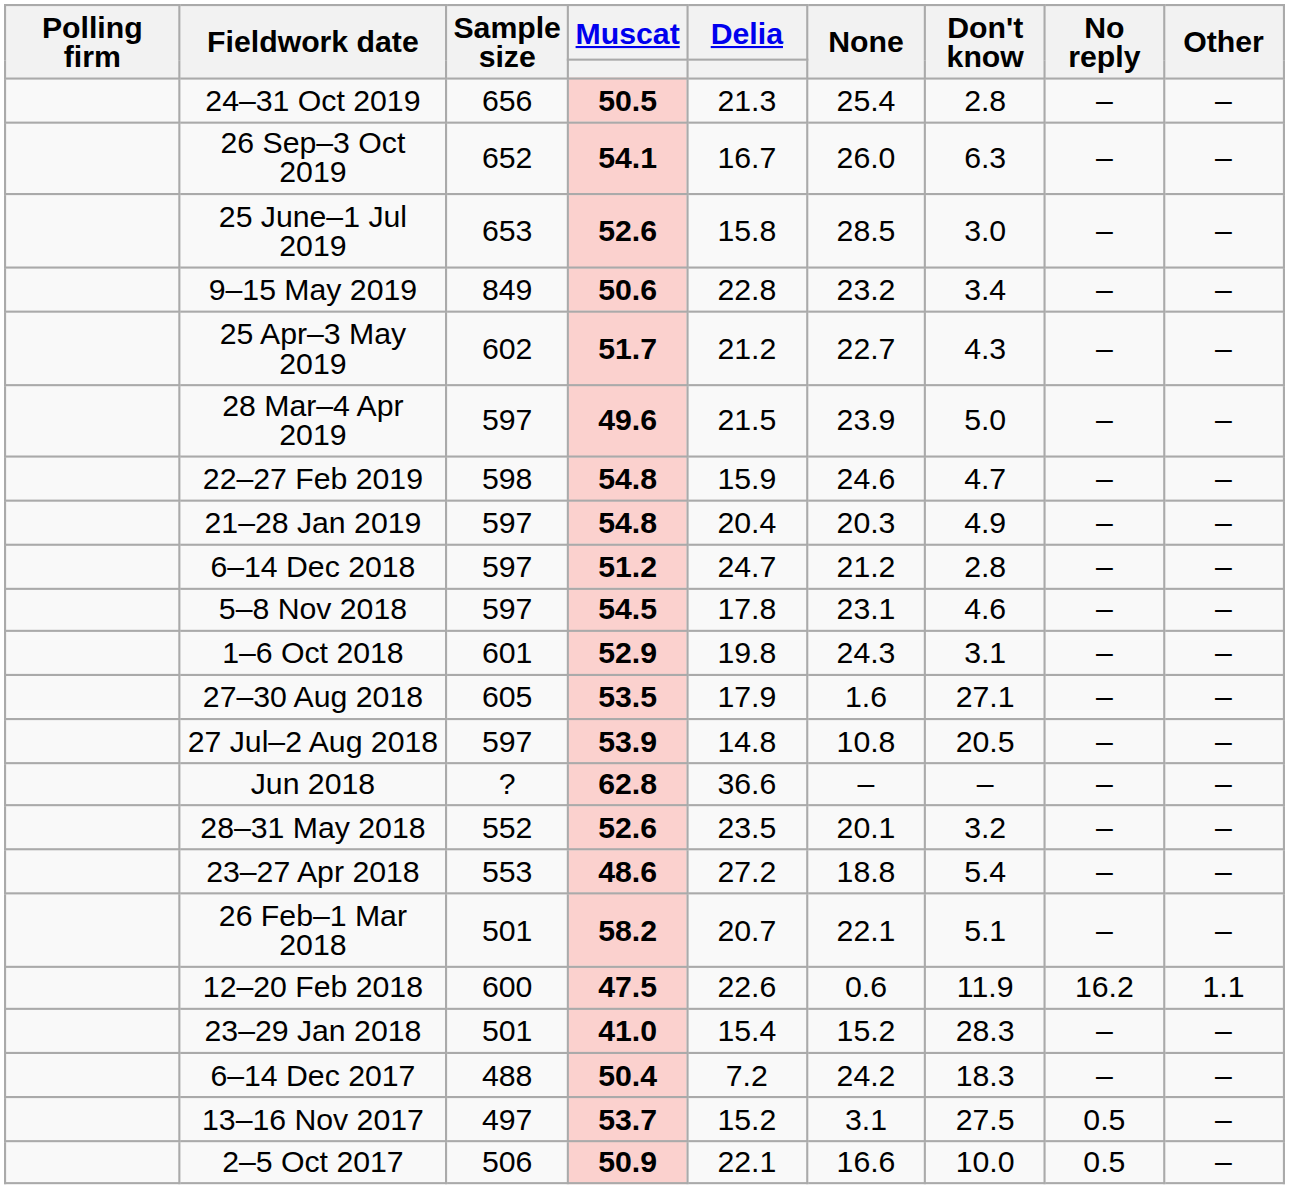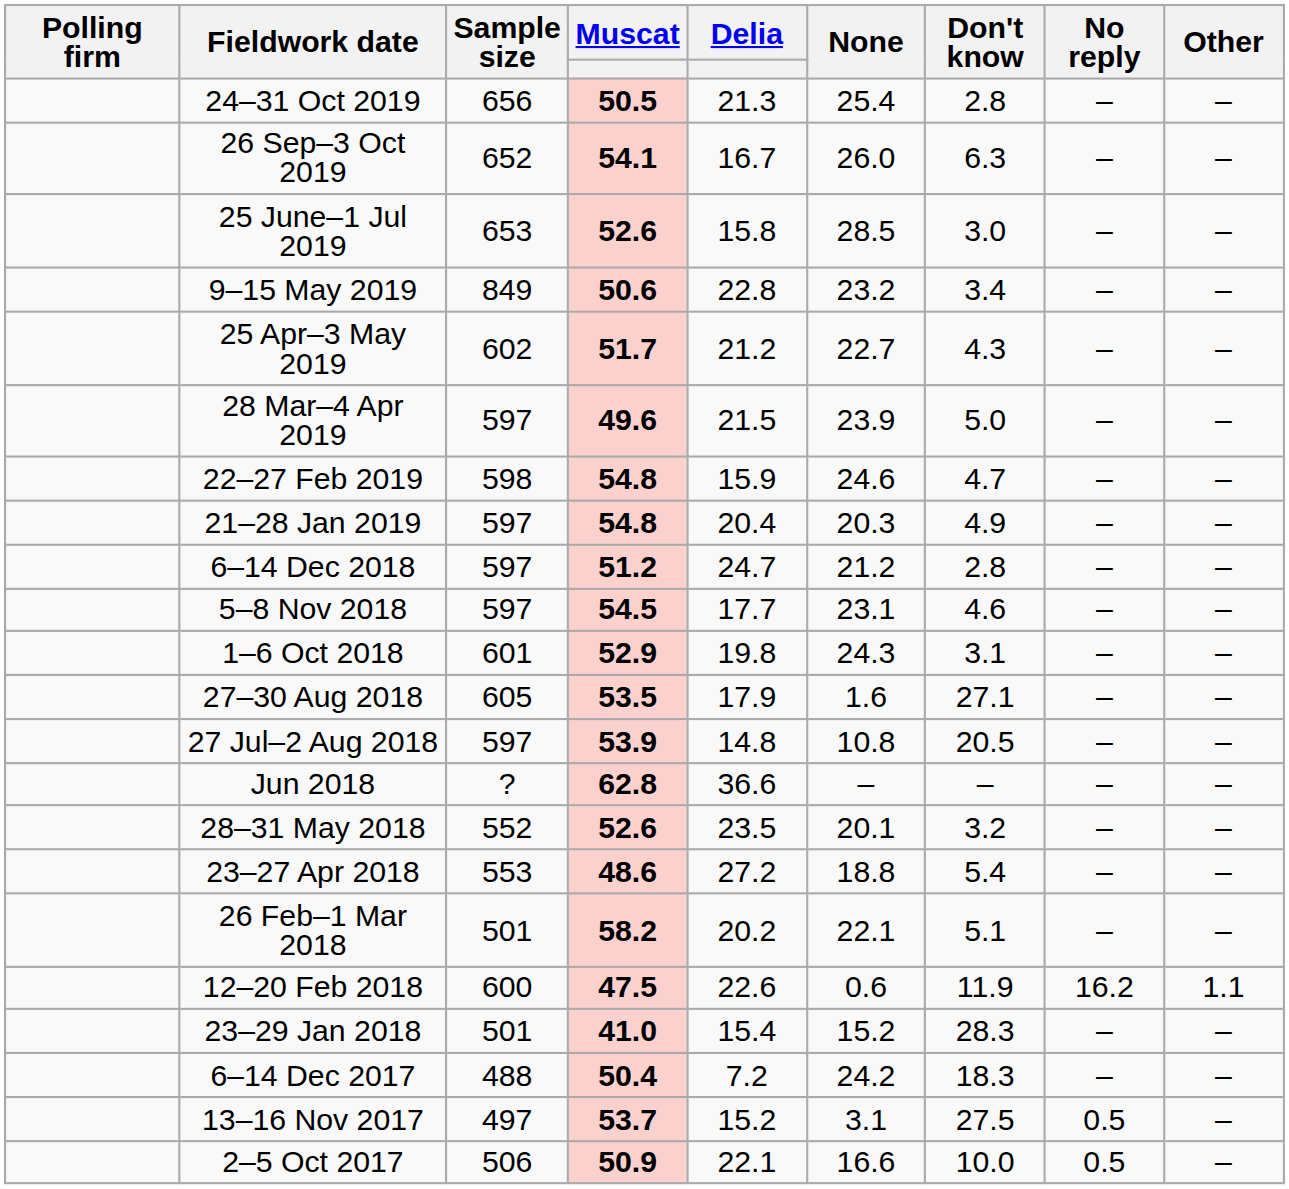(747, 610) 17.8 -> (747, 610) 17.7
(747, 930) 20.7 -> (747, 930) 20.2
